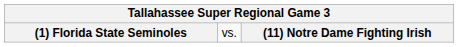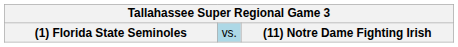(229, 32) no background -> (229, 32) lightblue background
